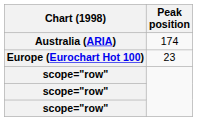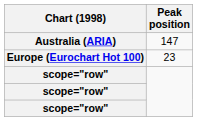(169, 41) 174 -> (169, 41) 147
